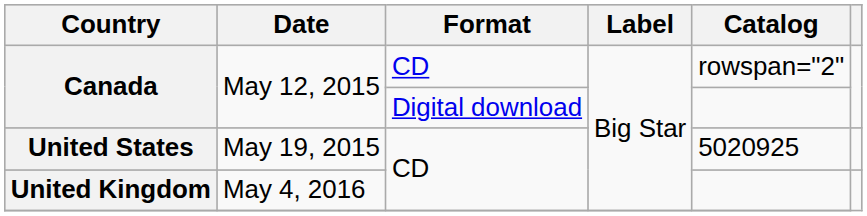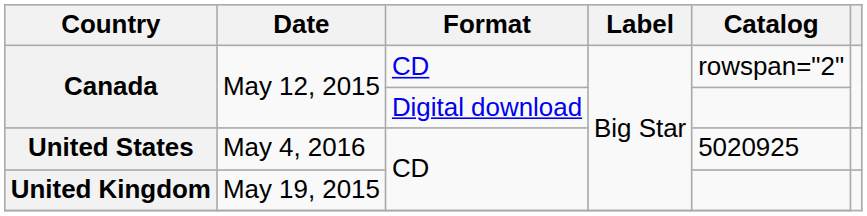(301, 148) May 19, 2015 -> (294, 148) May 4, 2016
(294, 189) May 4, 2016 -> (301, 189) May 19, 2015
